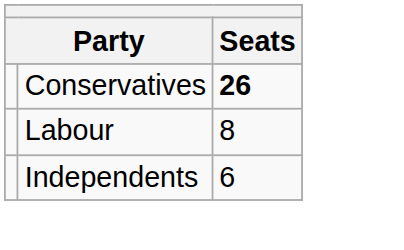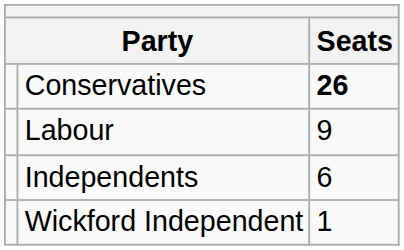(227, 131) 8 -> (324, 131) 9
+ row: (164, 222)
